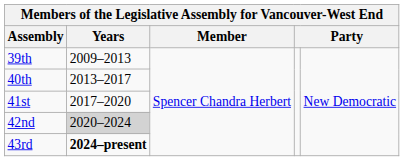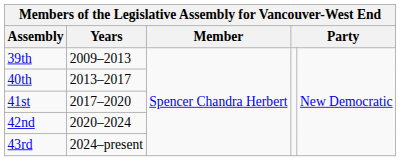(100, 123) lightgrey background -> (100, 123) no background
(108, 144) bold -> (106, 144) normal
